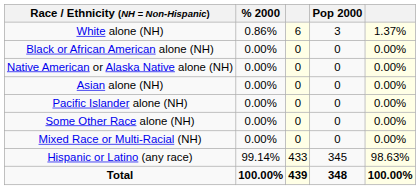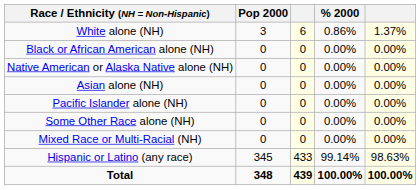columns swapped: (337, 13) <-> (261, 13)
